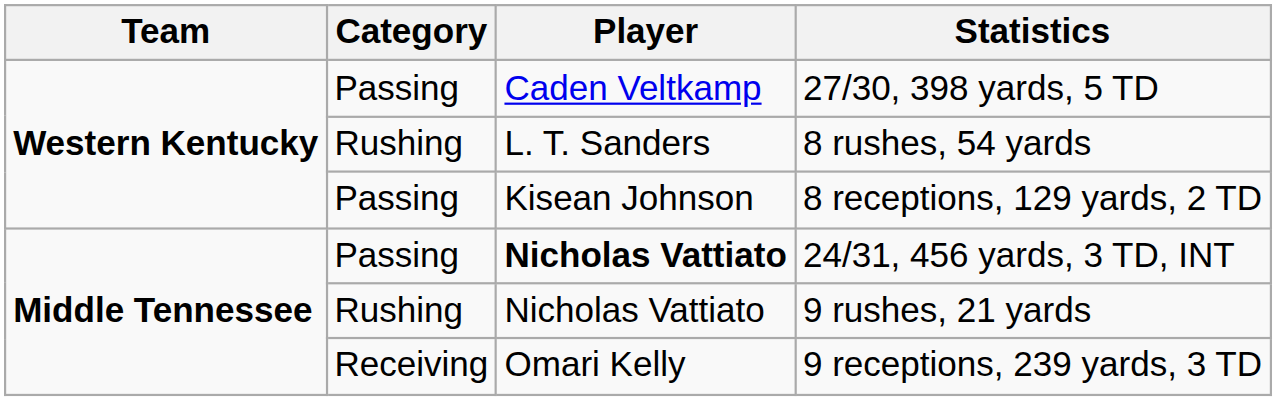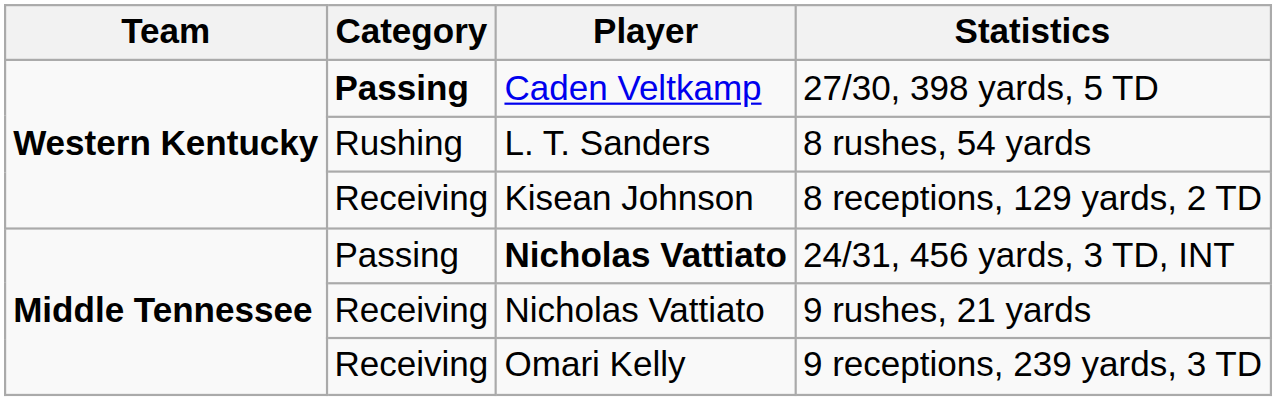(397, 87) normal -> (402, 87) bold
(397, 199) Passing -> (411, 199) Receiving
(399, 310) Rushing -> (411, 310) Receiving
